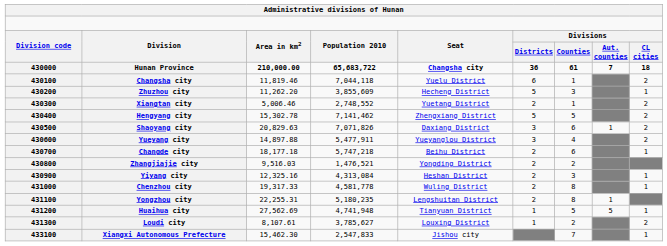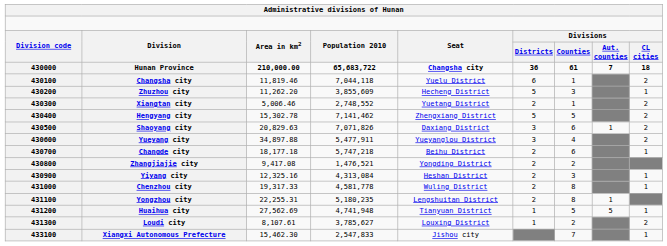(279, 139) 14,897.88 -> (279, 139) 34,897.88
(279, 163) 9,516.03 -> (279, 163) 9,417.08
